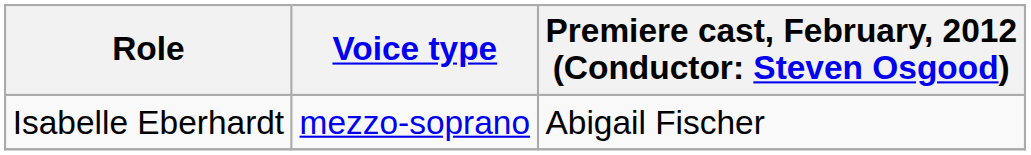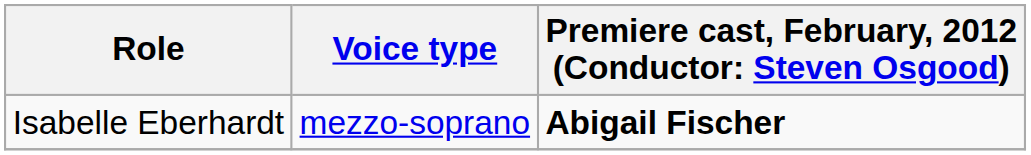(655, 121) normal -> (665, 121) bold
